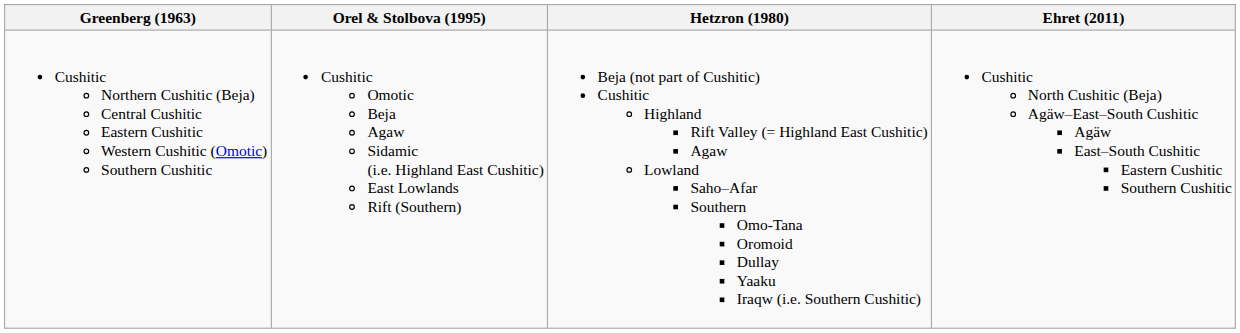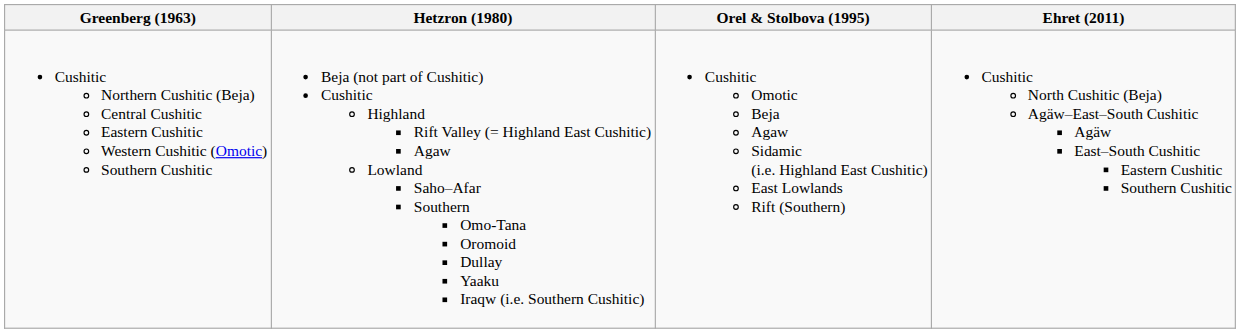columns swapped: (739, 17) <-> (409, 17)
